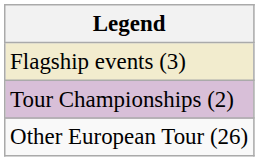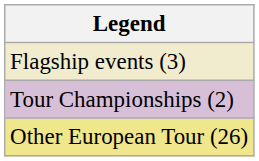(129, 137) no background -> (129, 137) khaki background
